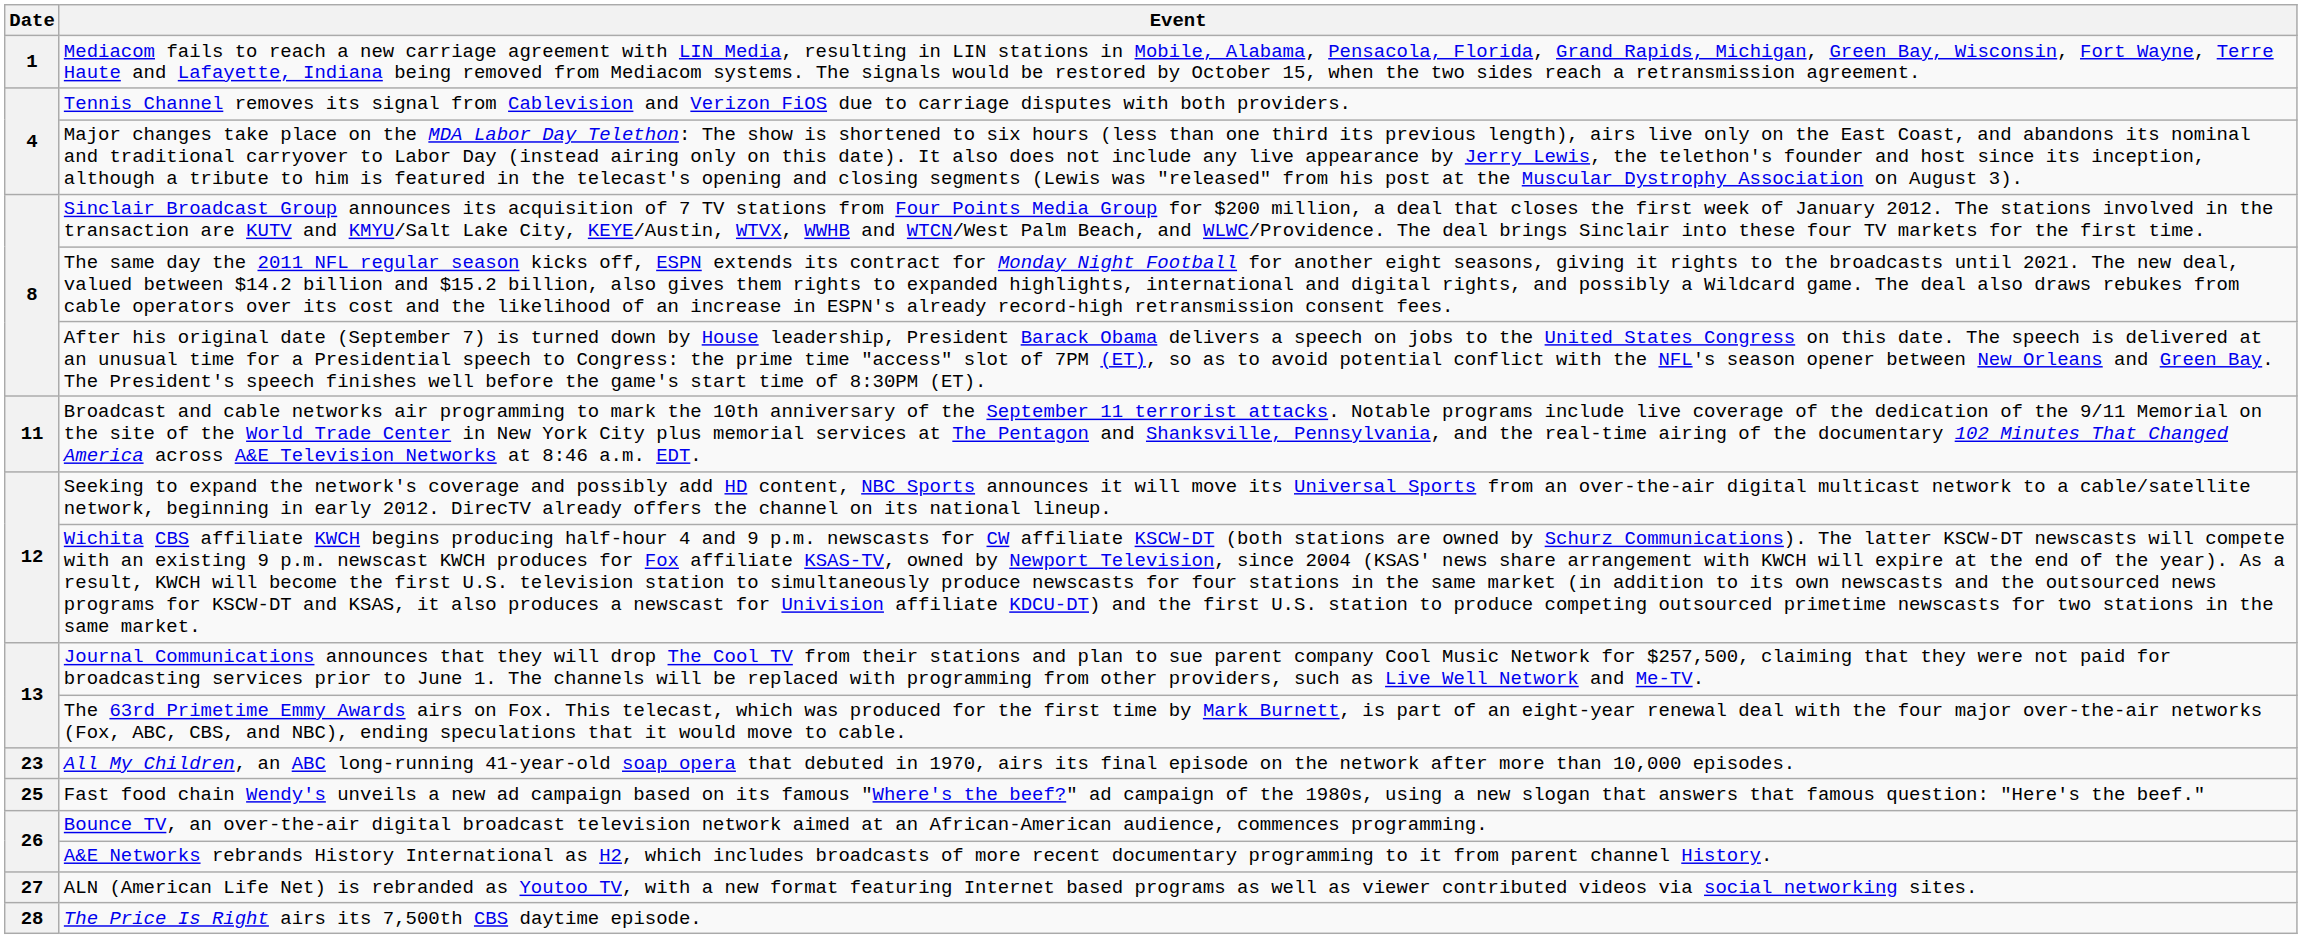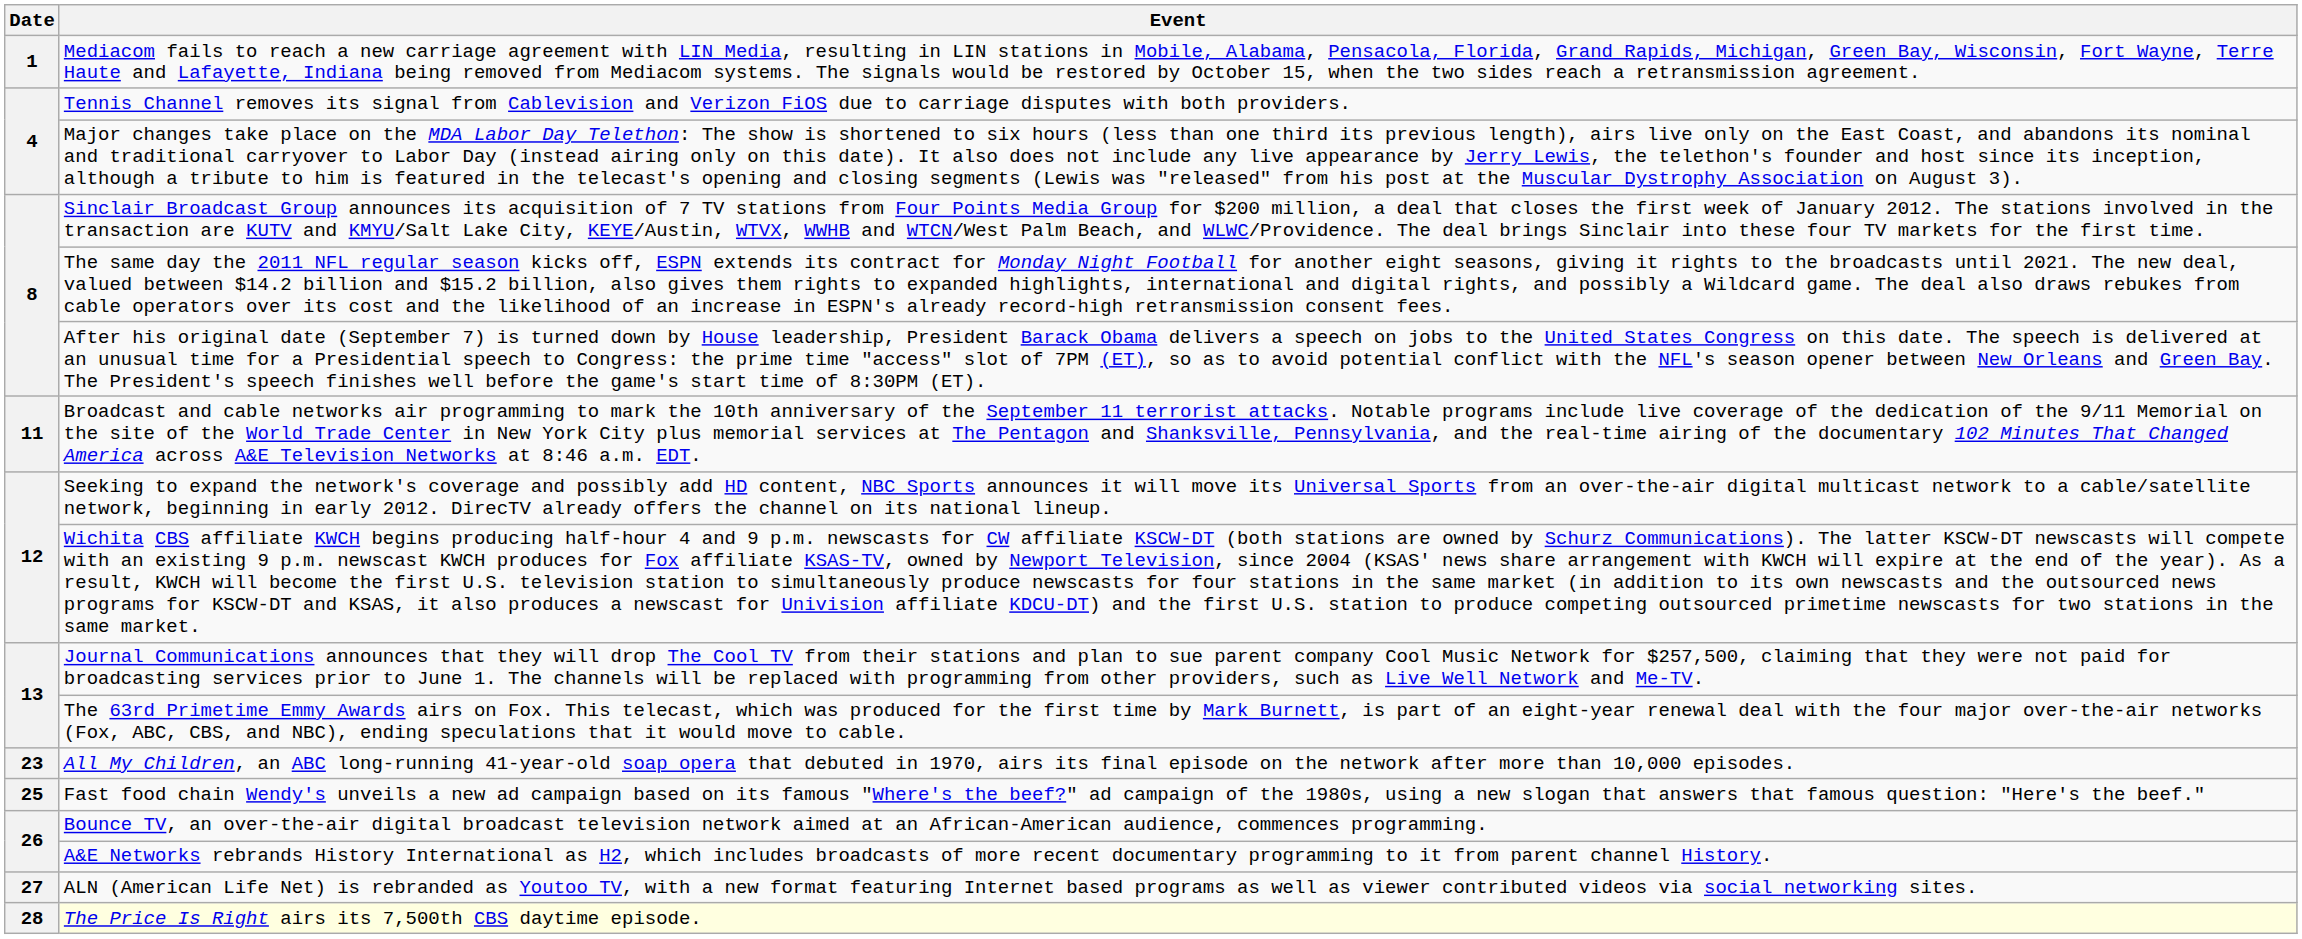(383, 918) no background -> (383, 918) lightyellow background
